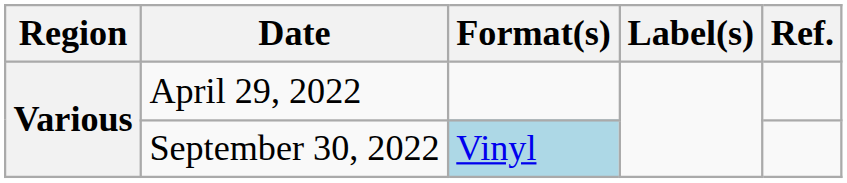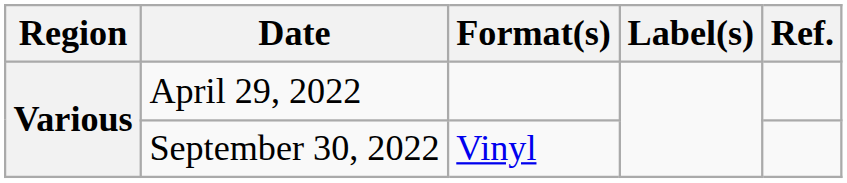(496, 147) lightblue background -> (496, 147) no background
